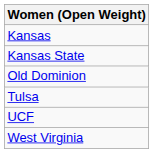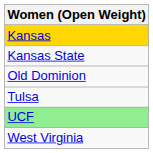(29, 35) no background -> (29, 35) gold background
(21, 117) no background -> (21, 117) lightgreen background
